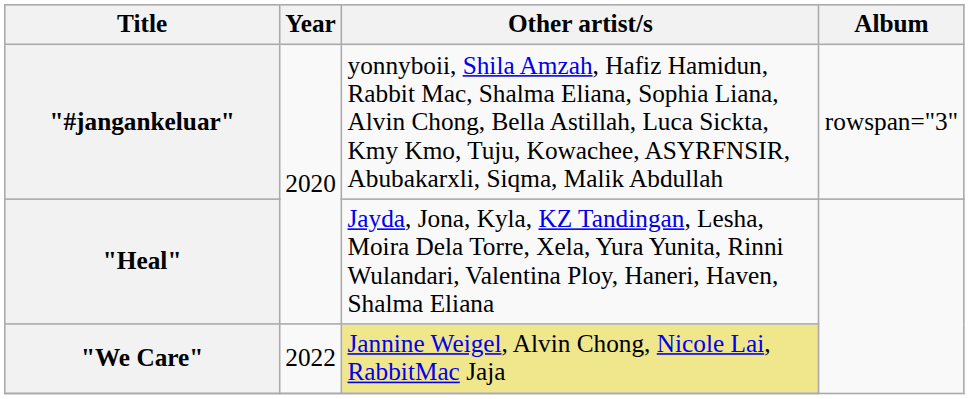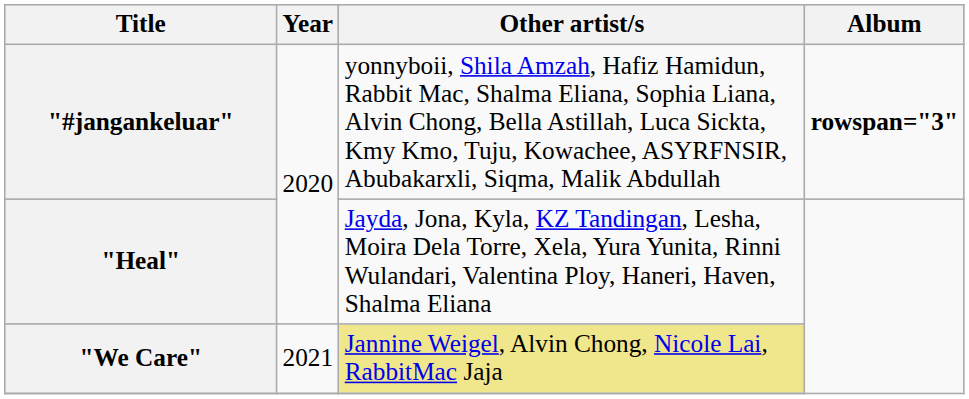(891, 121) normal -> (884, 121) bold
(311, 358) 2022 -> (308, 358) 2021
